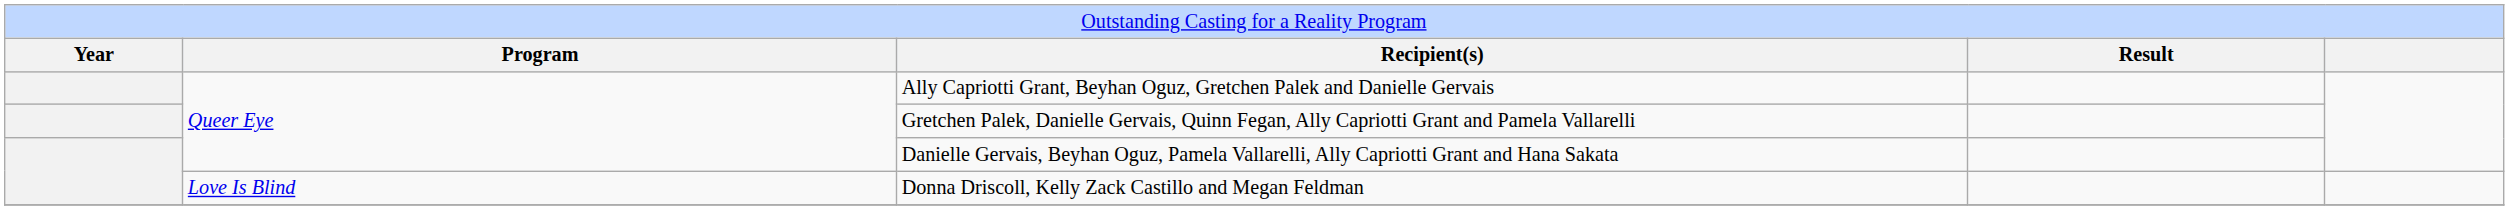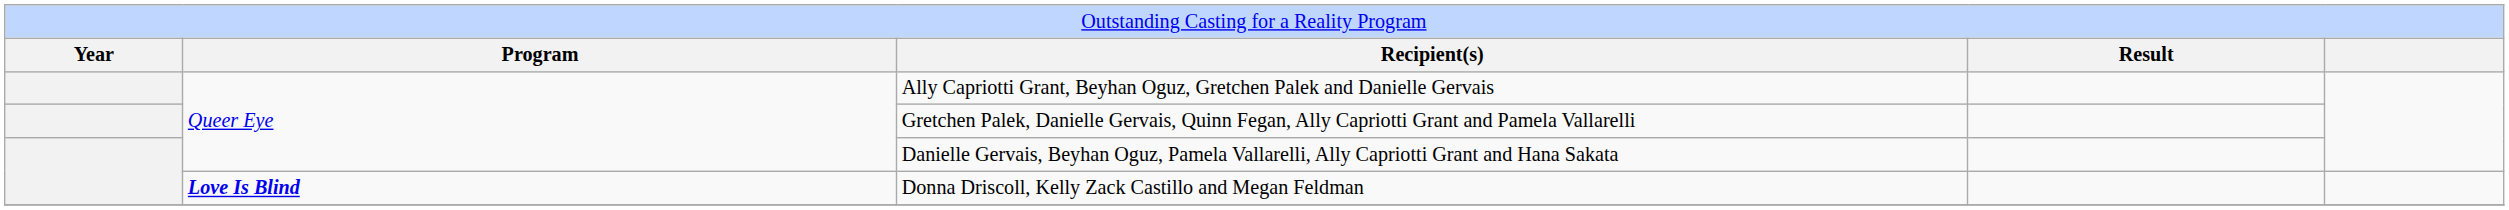(242, 187) normal -> (244, 187) bold
